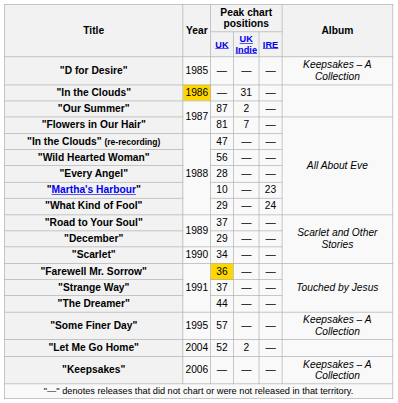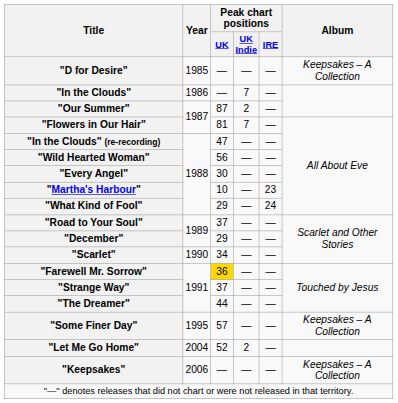(197, 92) gold background -> (197, 92) no background
(246, 92) 31 -> (246, 92) 7
(222, 174) 28 -> (222, 174) 30
